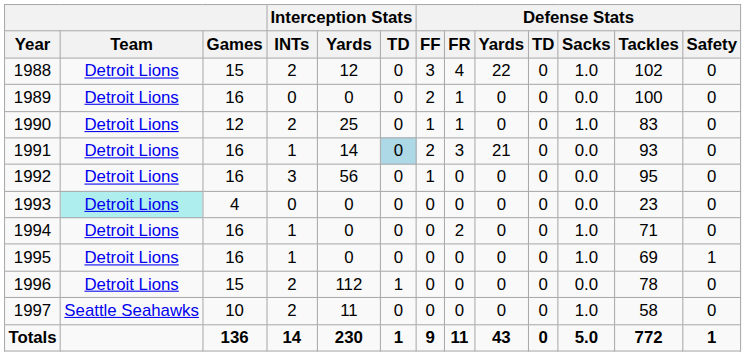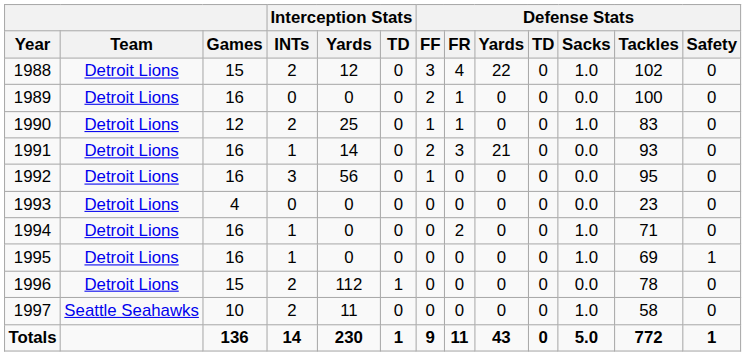(398, 151) lightblue background -> (398, 151) no background
(132, 204) paleturquoise background -> (132, 204) no background
